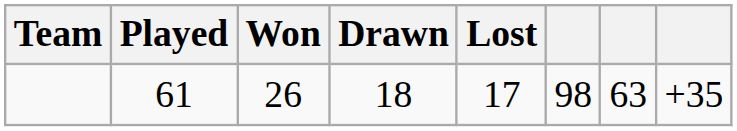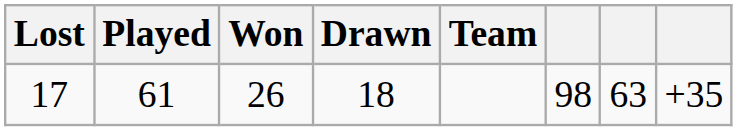columns swapped: (58, 34) <-> (502, 34)
